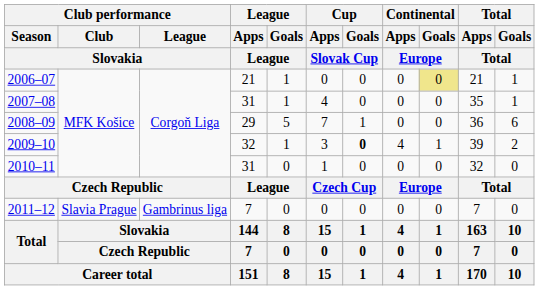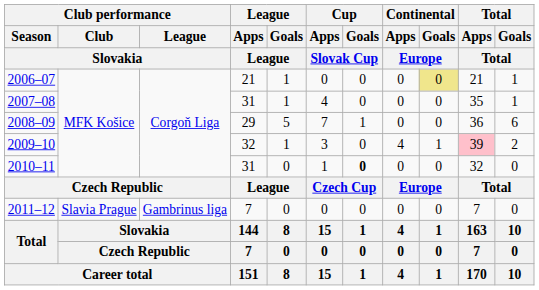(363, 144) bold -> (363, 144) normal
(477, 144) no background -> (477, 144) pink background
(363, 166) normal -> (363, 166) bold
